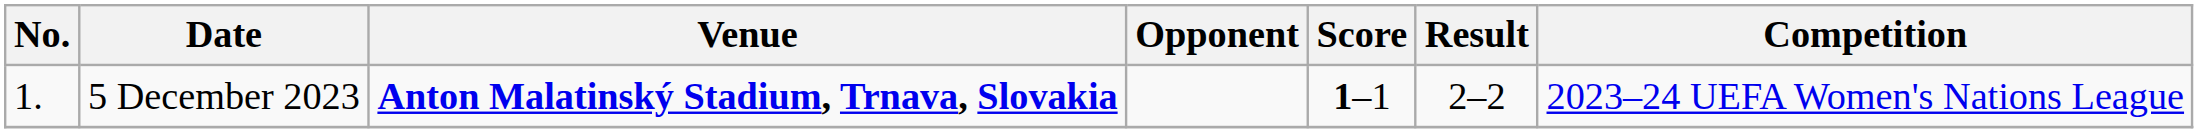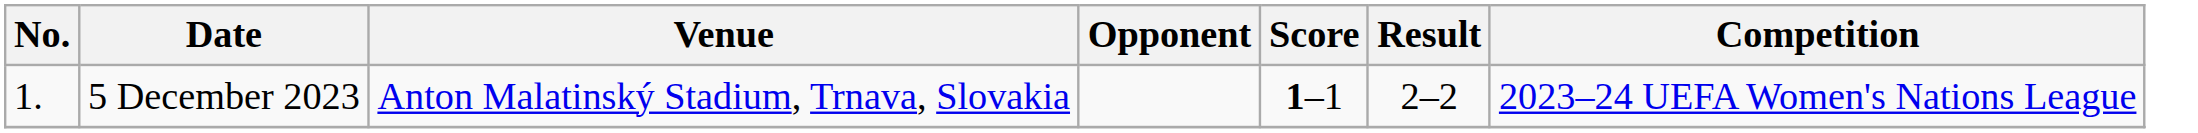(748, 95) bold -> (724, 95) normal
